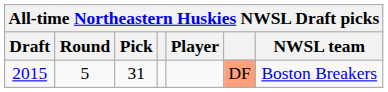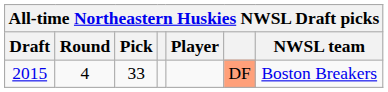(85, 73) 5 -> (85, 73) 4
(136, 73) 31 -> (136, 73) 33
